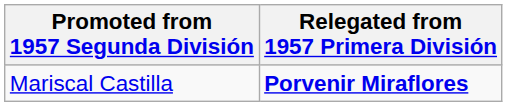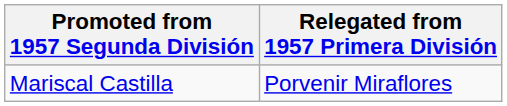(366, 82) bold -> (358, 82) normal
